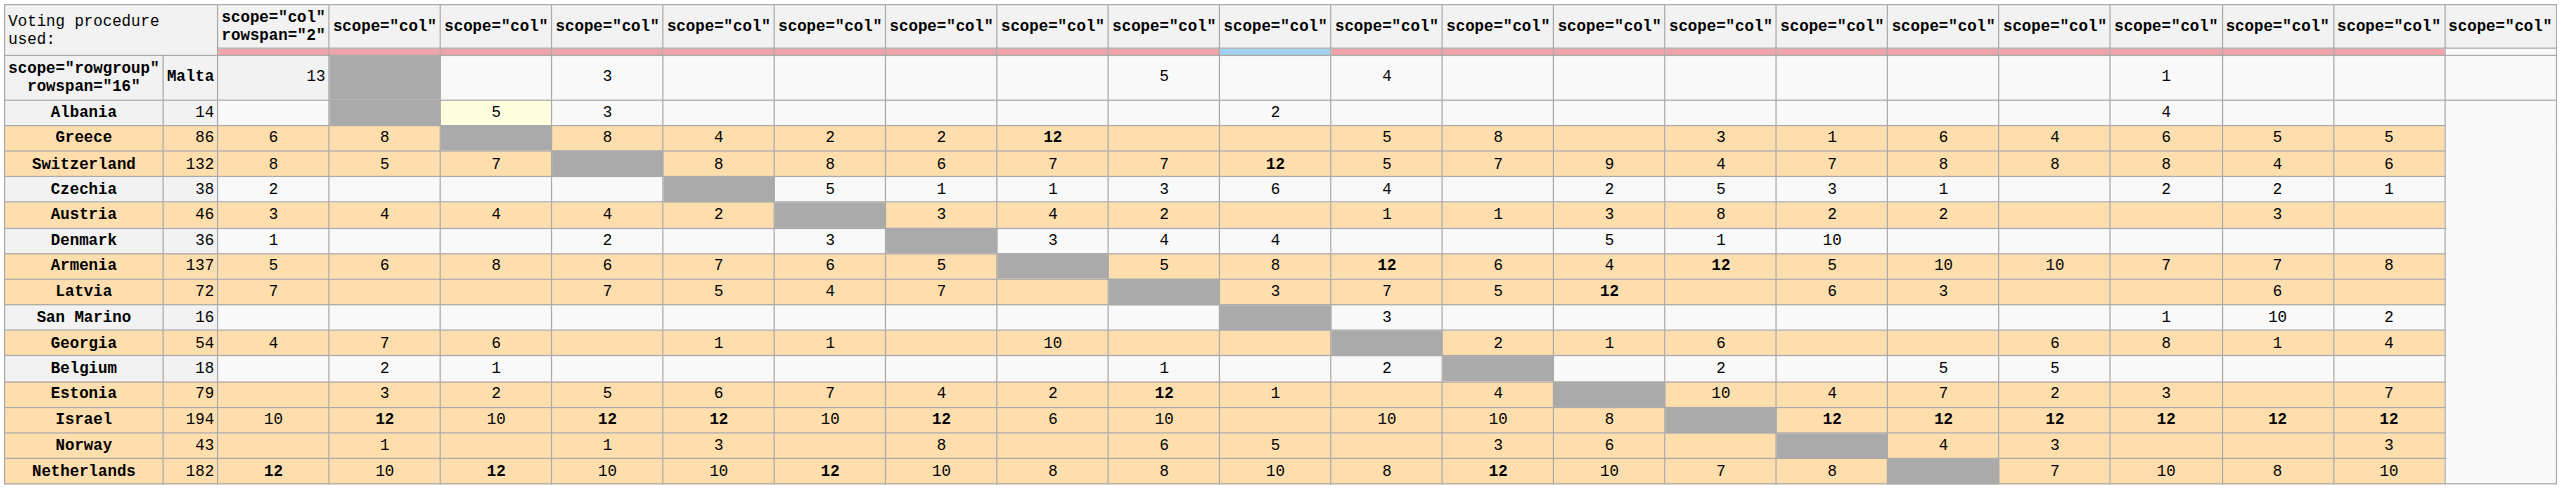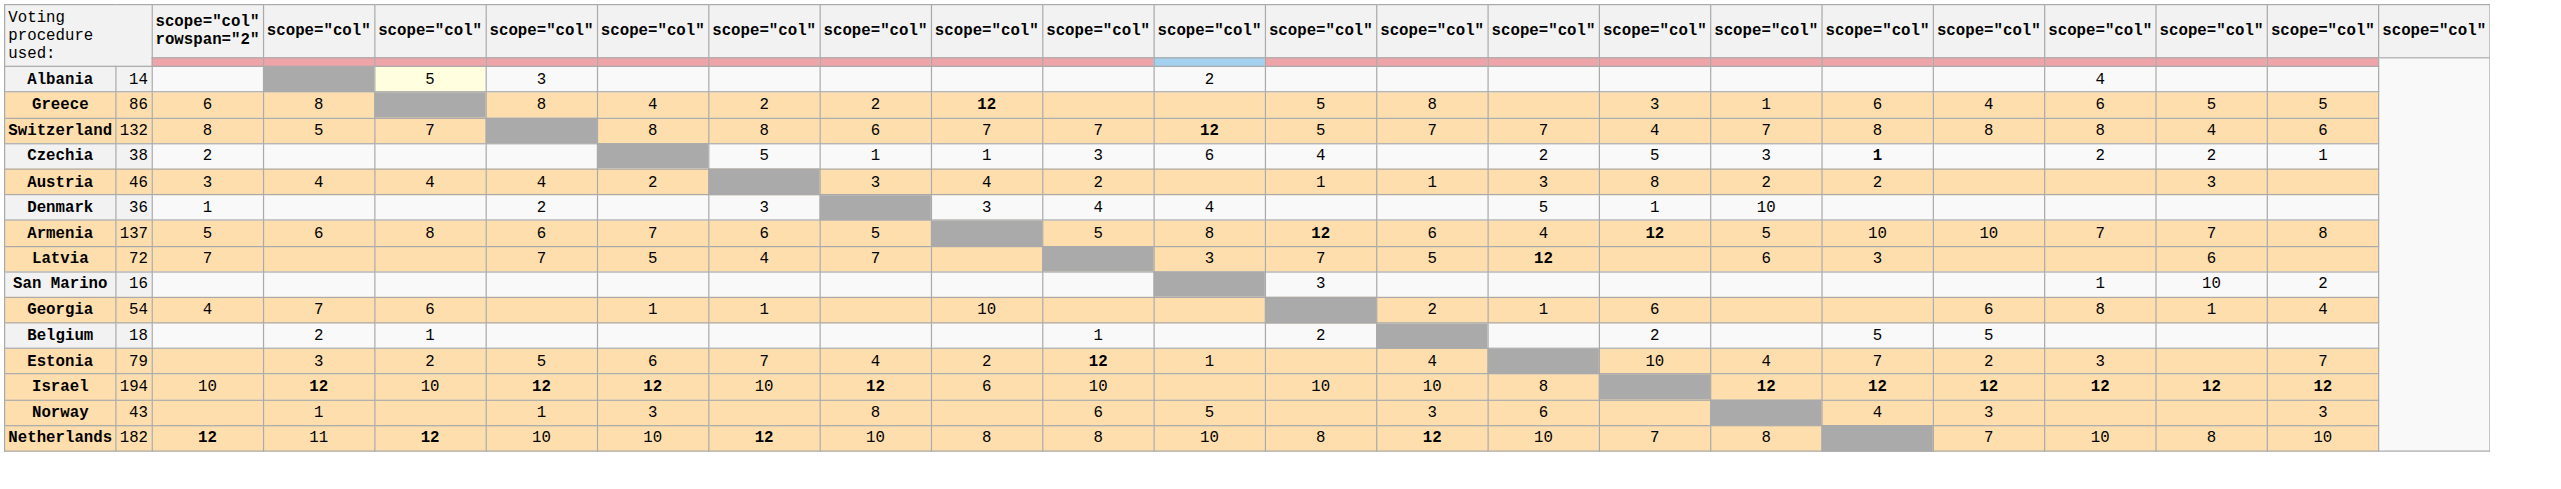- row: (84, 78)
(1610, 164) 9 -> (1543, 131) 7
(1944, 189) normal -> (1877, 156) bold
(385, 471) 10 -> (319, 438) 11
